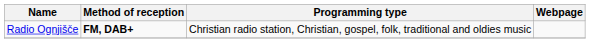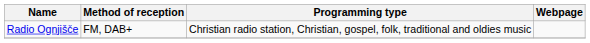(108, 29) bold -> (108, 29) normal
